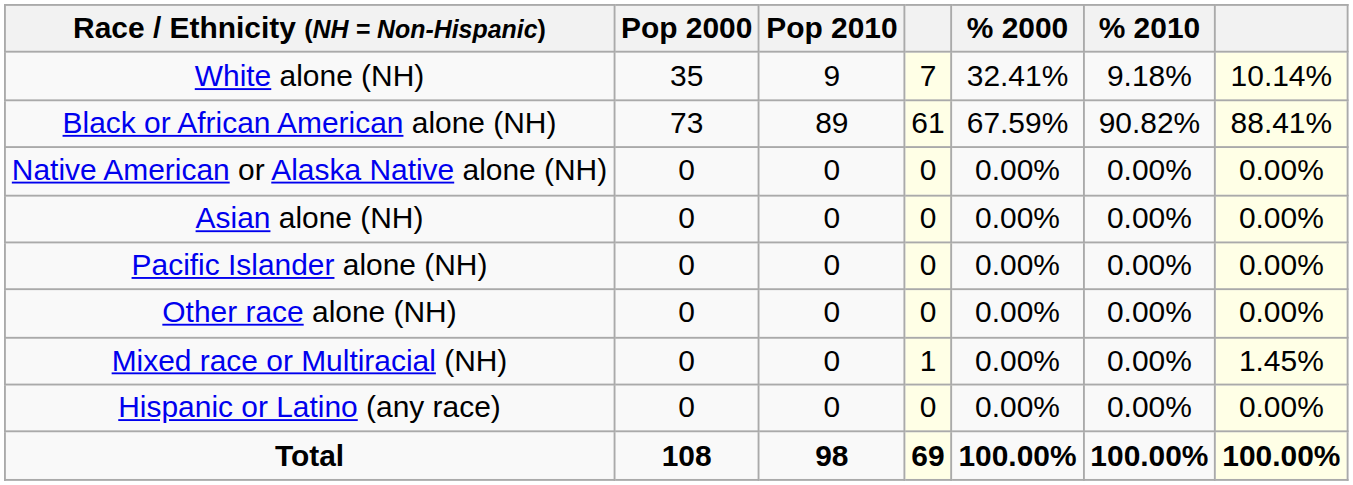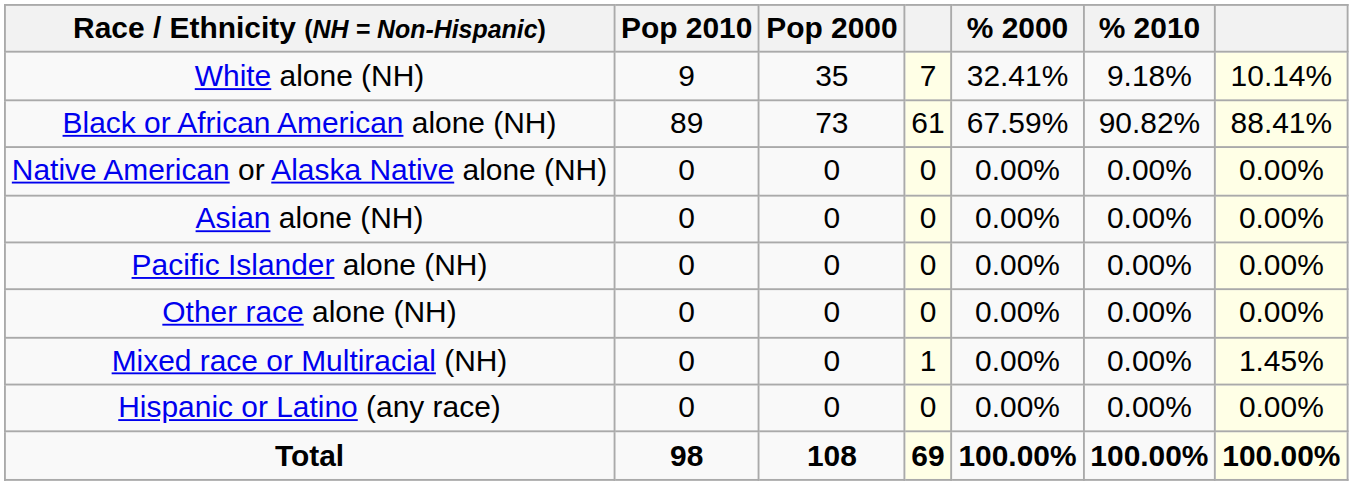columns swapped: (687, 28) <-> (832, 28)
